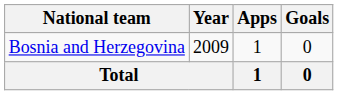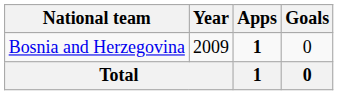(257, 47) normal -> (257, 47) bold
